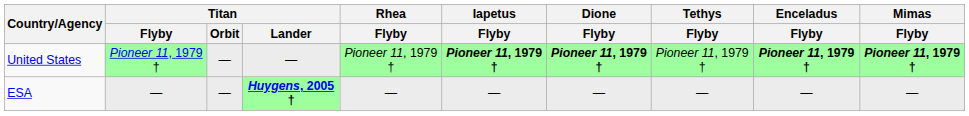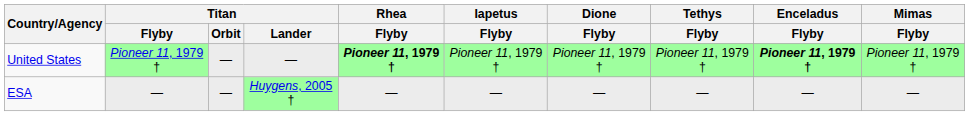(391, 60) normal -> (391, 60) bold
(494, 60) bold -> (496, 60) normal
(599, 60) bold -> (599, 60) normal
(912, 60) bold -> (913, 60) normal
(291, 93) bold -> (291, 93) normal
